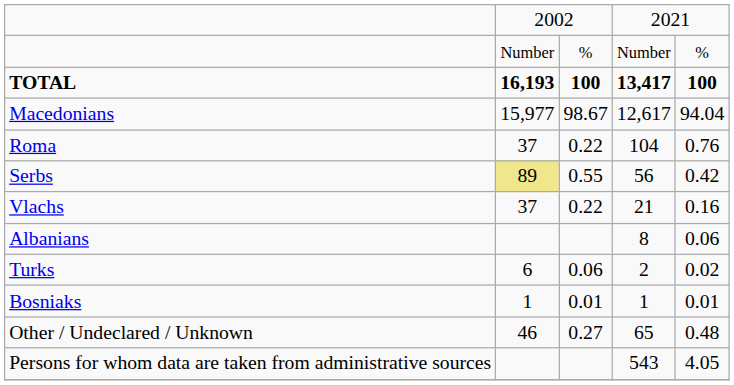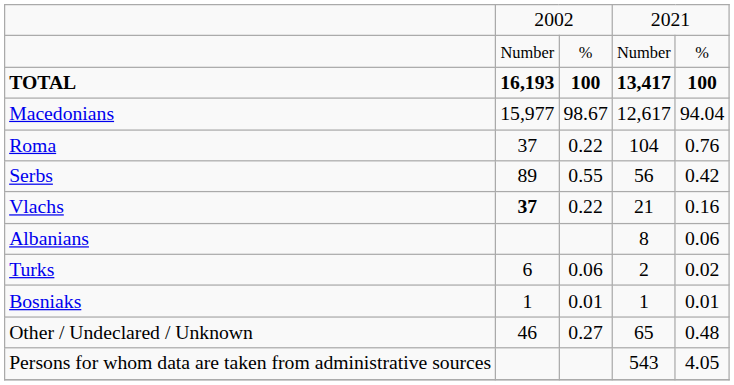(527, 176) khaki background -> (527, 176) no background
(527, 207) normal -> (527, 207) bold
